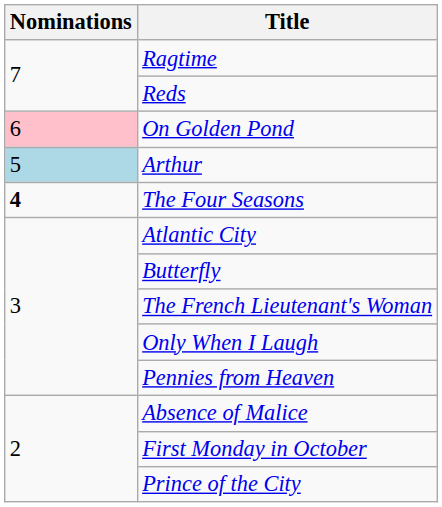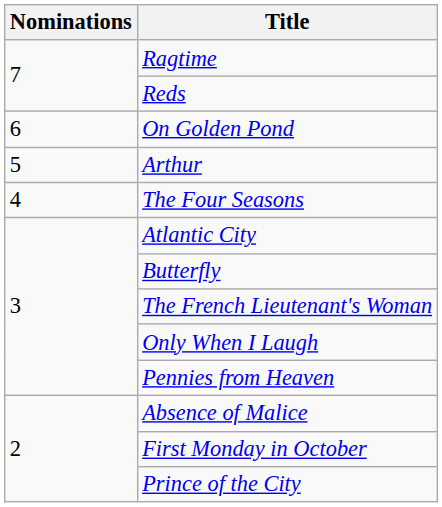(15, 128) pink background -> (15, 128) no background
(15, 164) lightblue background -> (15, 164) no background
(15, 199) bold -> (15, 199) normal
